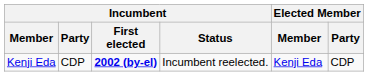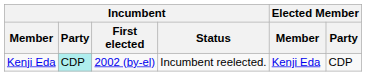(73, 62) no background -> (73, 62) paleturquoise background
(126, 62) bold -> (125, 62) normal
